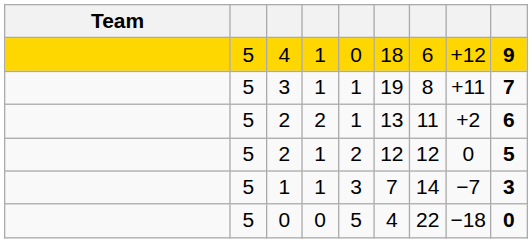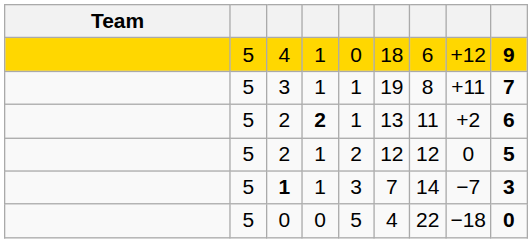(320, 120) normal -> (320, 120) bold
(284, 187) normal -> (284, 187) bold
